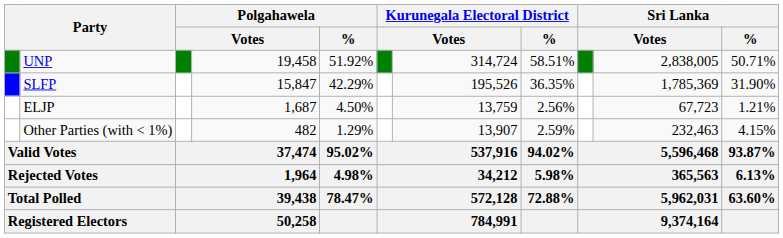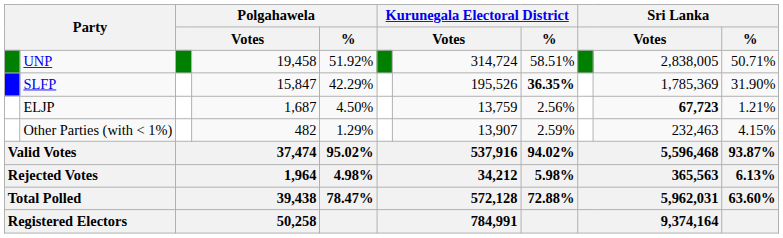(552, 84) normal -> (551, 84) bold
(699, 107) normal -> (699, 107) bold
